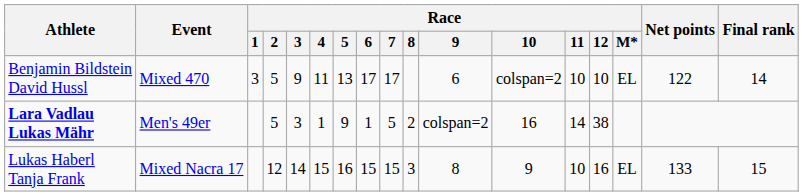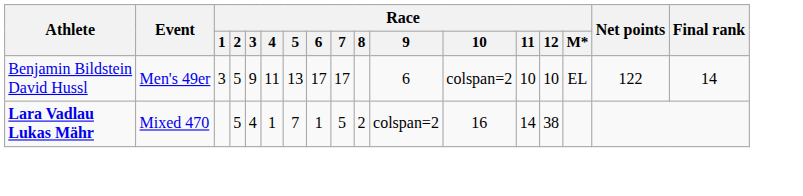(174, 78) Mixed 470 -> (175, 78) Men's 49er
(175, 124) Men's 49er -> (174, 124) Mixed 470
(298, 124) 3 -> (253, 124) 4
(345, 124) 9 -> (295, 124) 7
- row: (52, 169)
